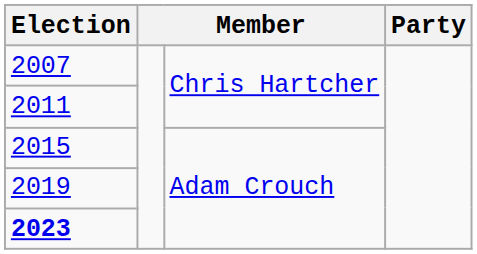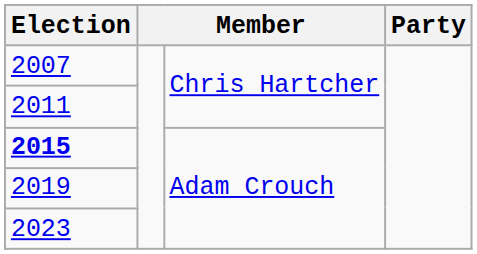(41, 147) normal -> (41, 147) bold
(41, 229) bold -> (41, 229) normal
